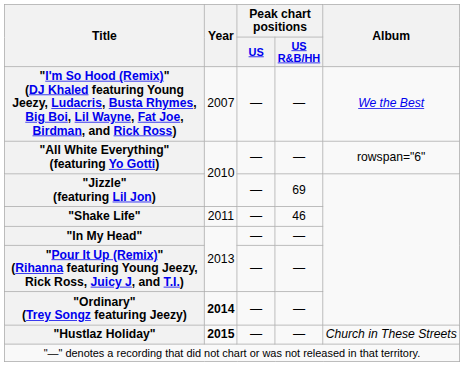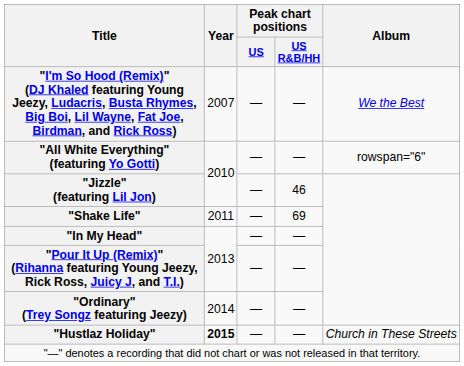(299, 190) 69 -> (299, 190) 46
(299, 216) 46 -> (299, 216) 69
(221, 308) bold -> (221, 308) normal
